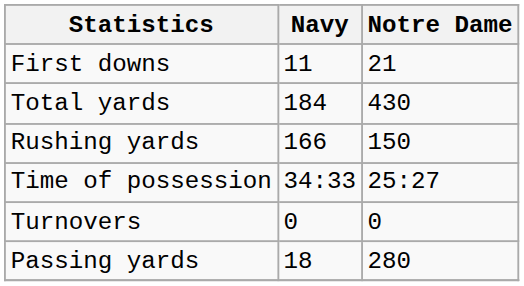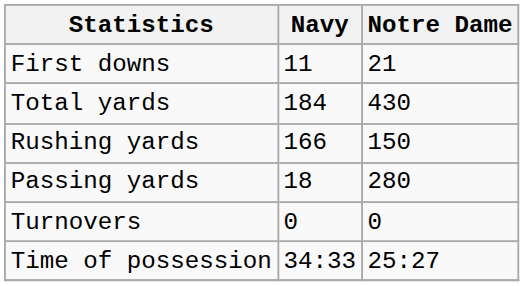rows swapped: (105, 261) <-> (141, 182)
